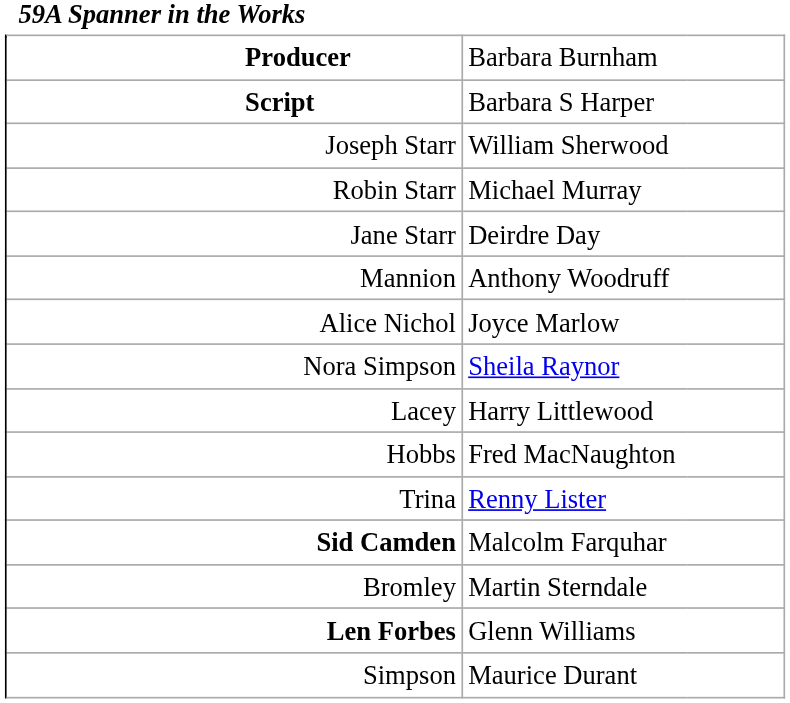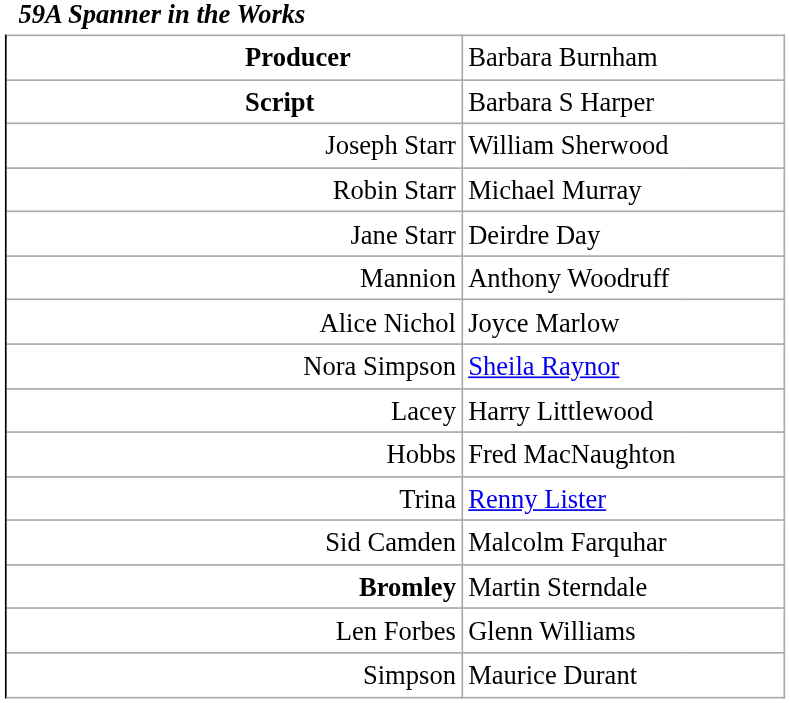(386, 542) bold -> (391, 542) normal
(409, 586) normal -> (408, 586) bold
(391, 631) bold -> (396, 631) normal
